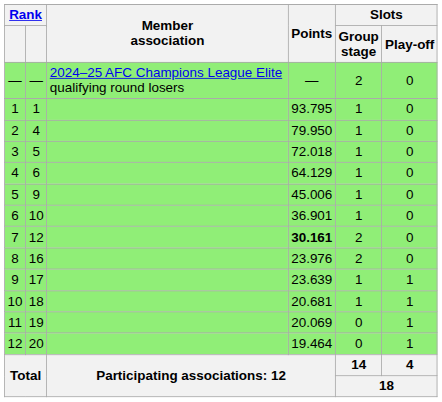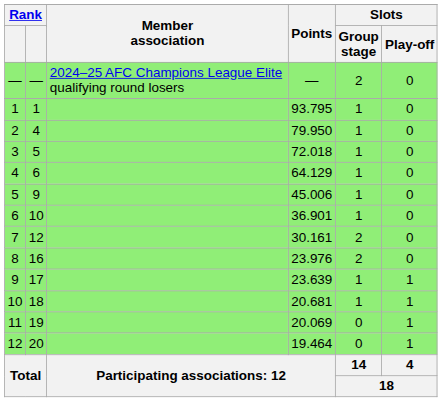(312, 237) bold -> (312, 237) normal
